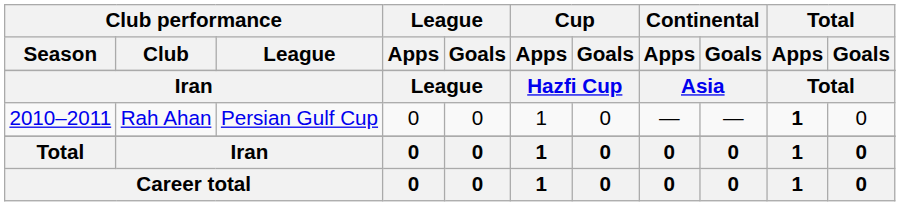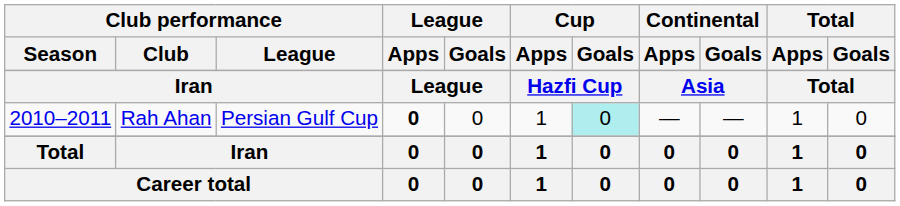(413, 119) normal -> (413, 119) bold
(605, 119) no background -> (605, 119) paleturquoise background
(797, 119) bold -> (797, 119) normal
